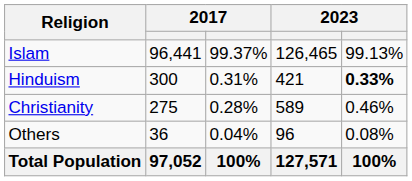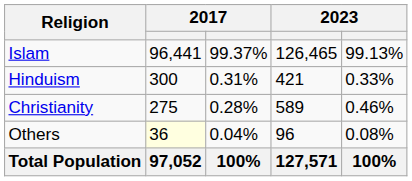(369, 80) bold -> (369, 80) normal
(159, 134) no background -> (159, 134) lightyellow background
